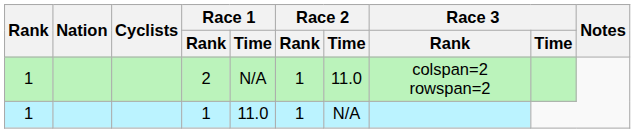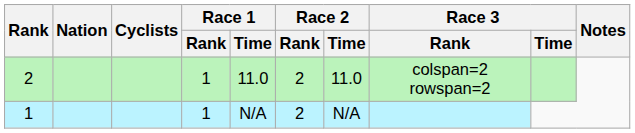(28, 79) 1 -> (28, 79) 2
(206, 79) 2 -> (206, 79) 1
(253, 79) N/A -> (253, 79) 11.0
(300, 79) 1 -> (300, 79) 2
(253, 114) 11.0 -> (253, 114) N/A
(300, 114) 1 -> (300, 114) 2
